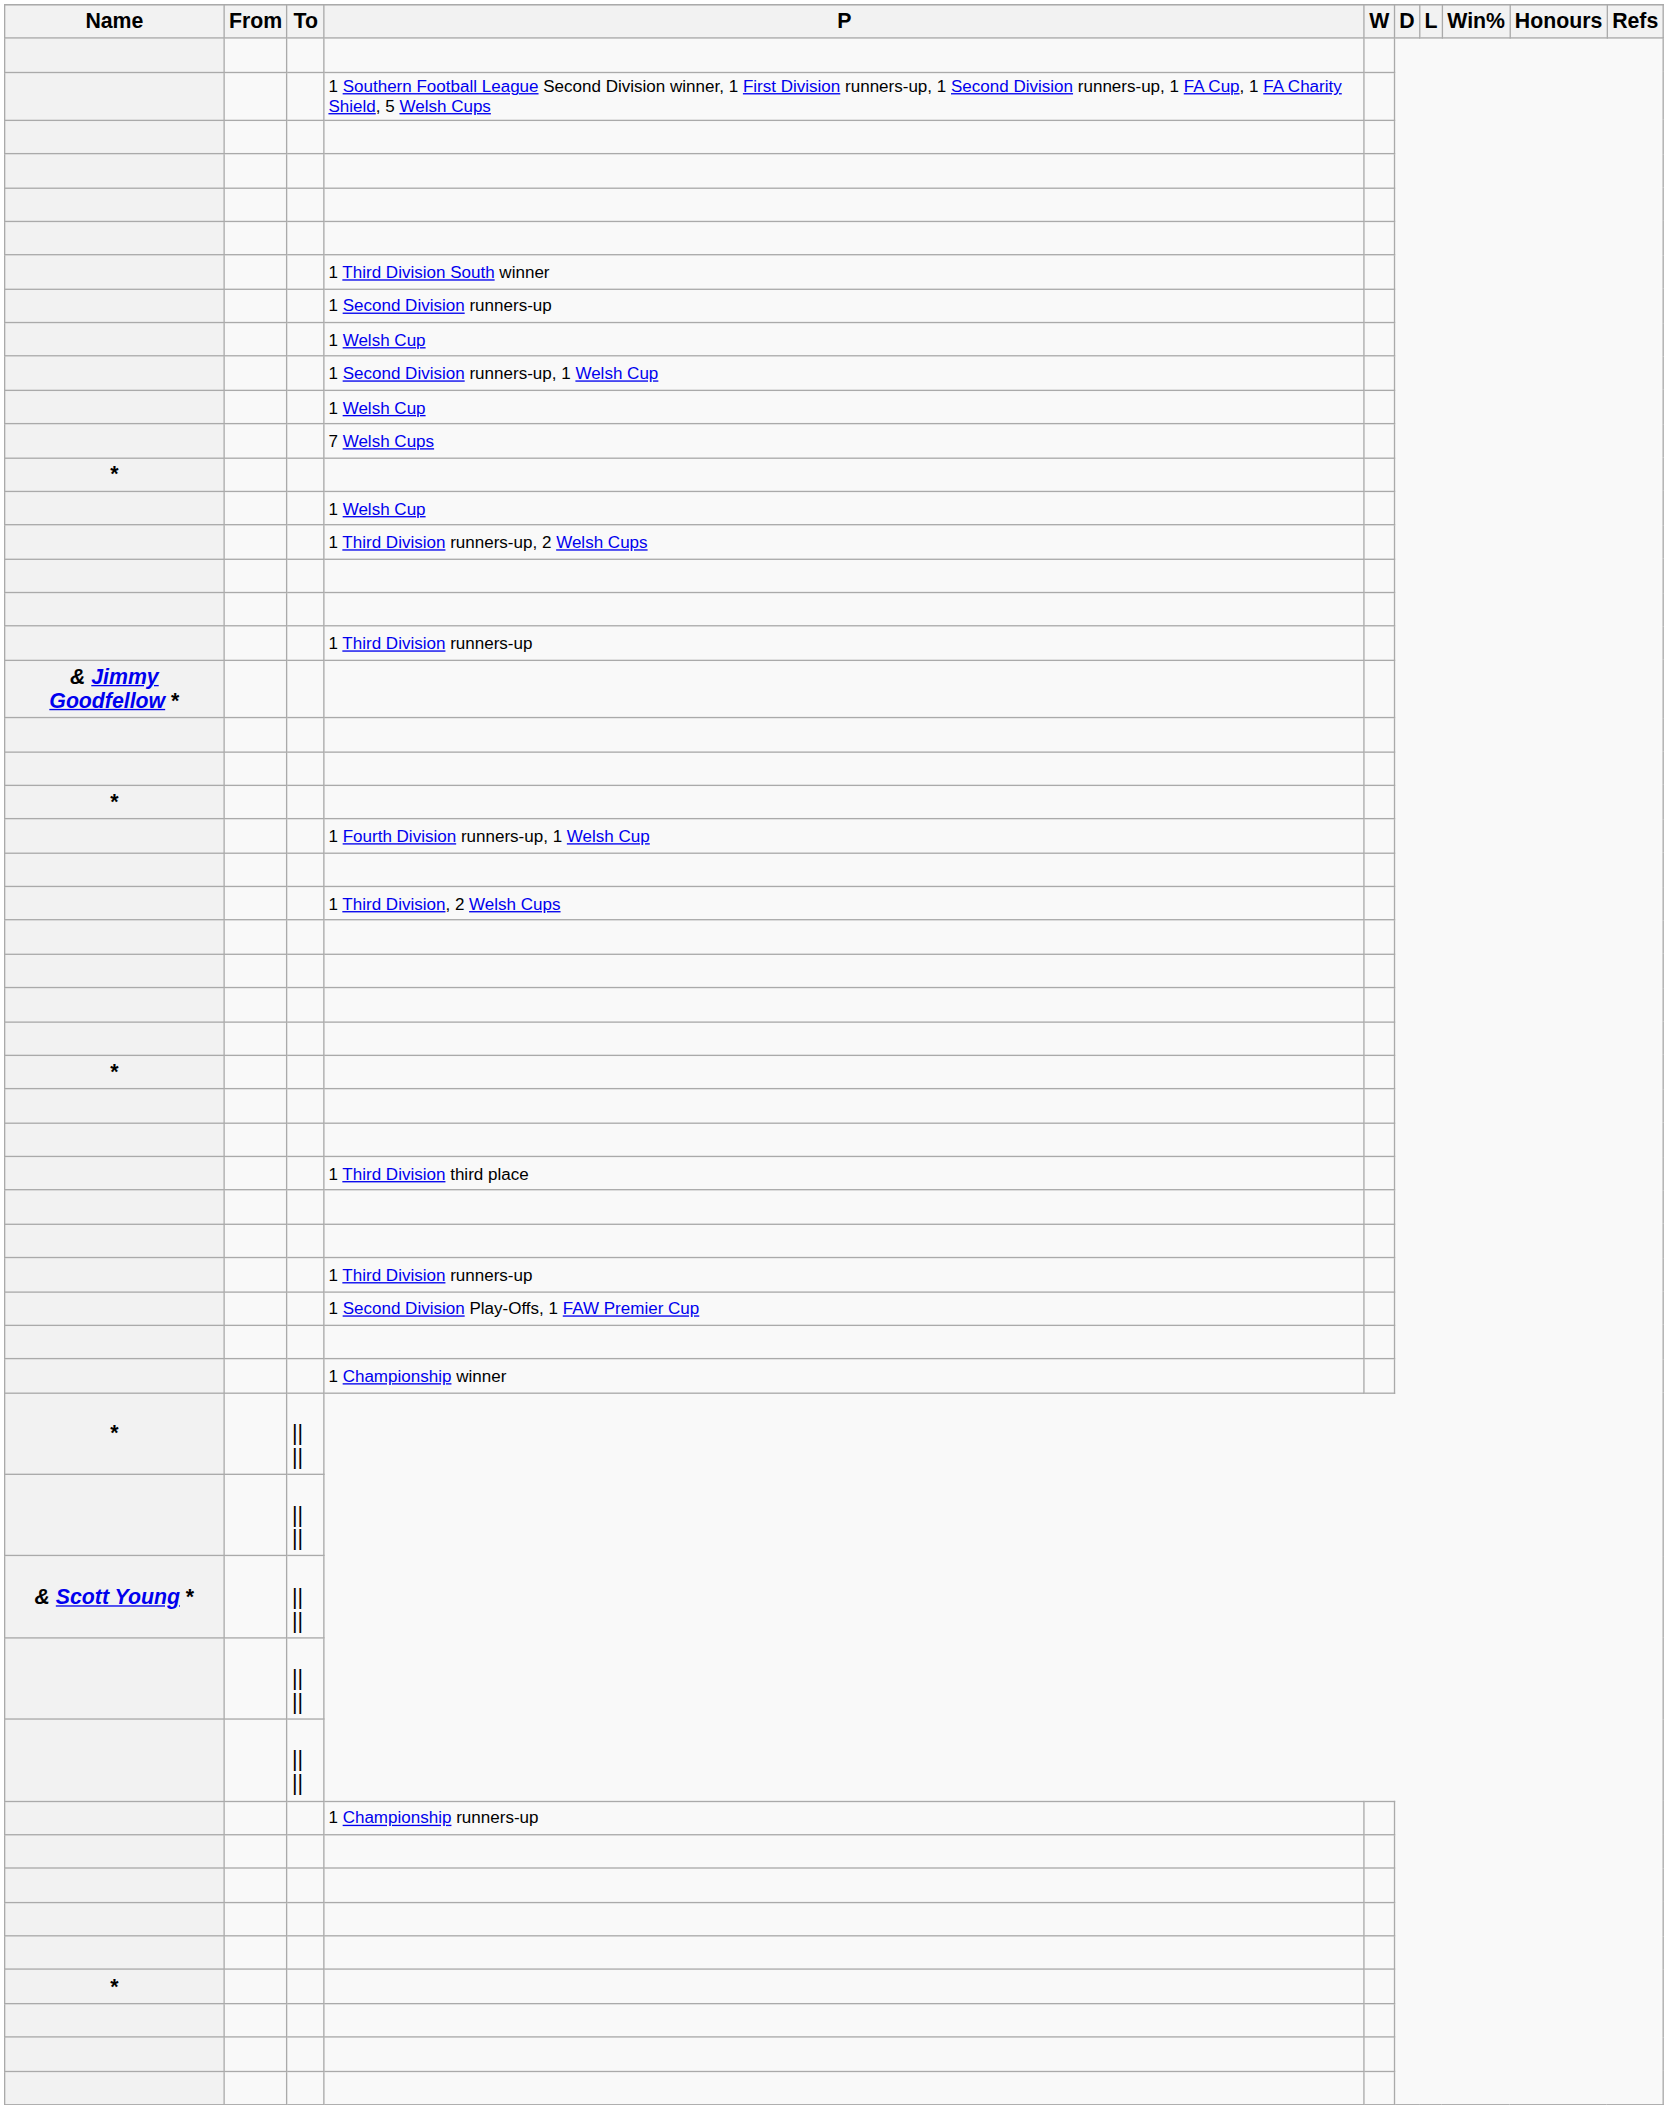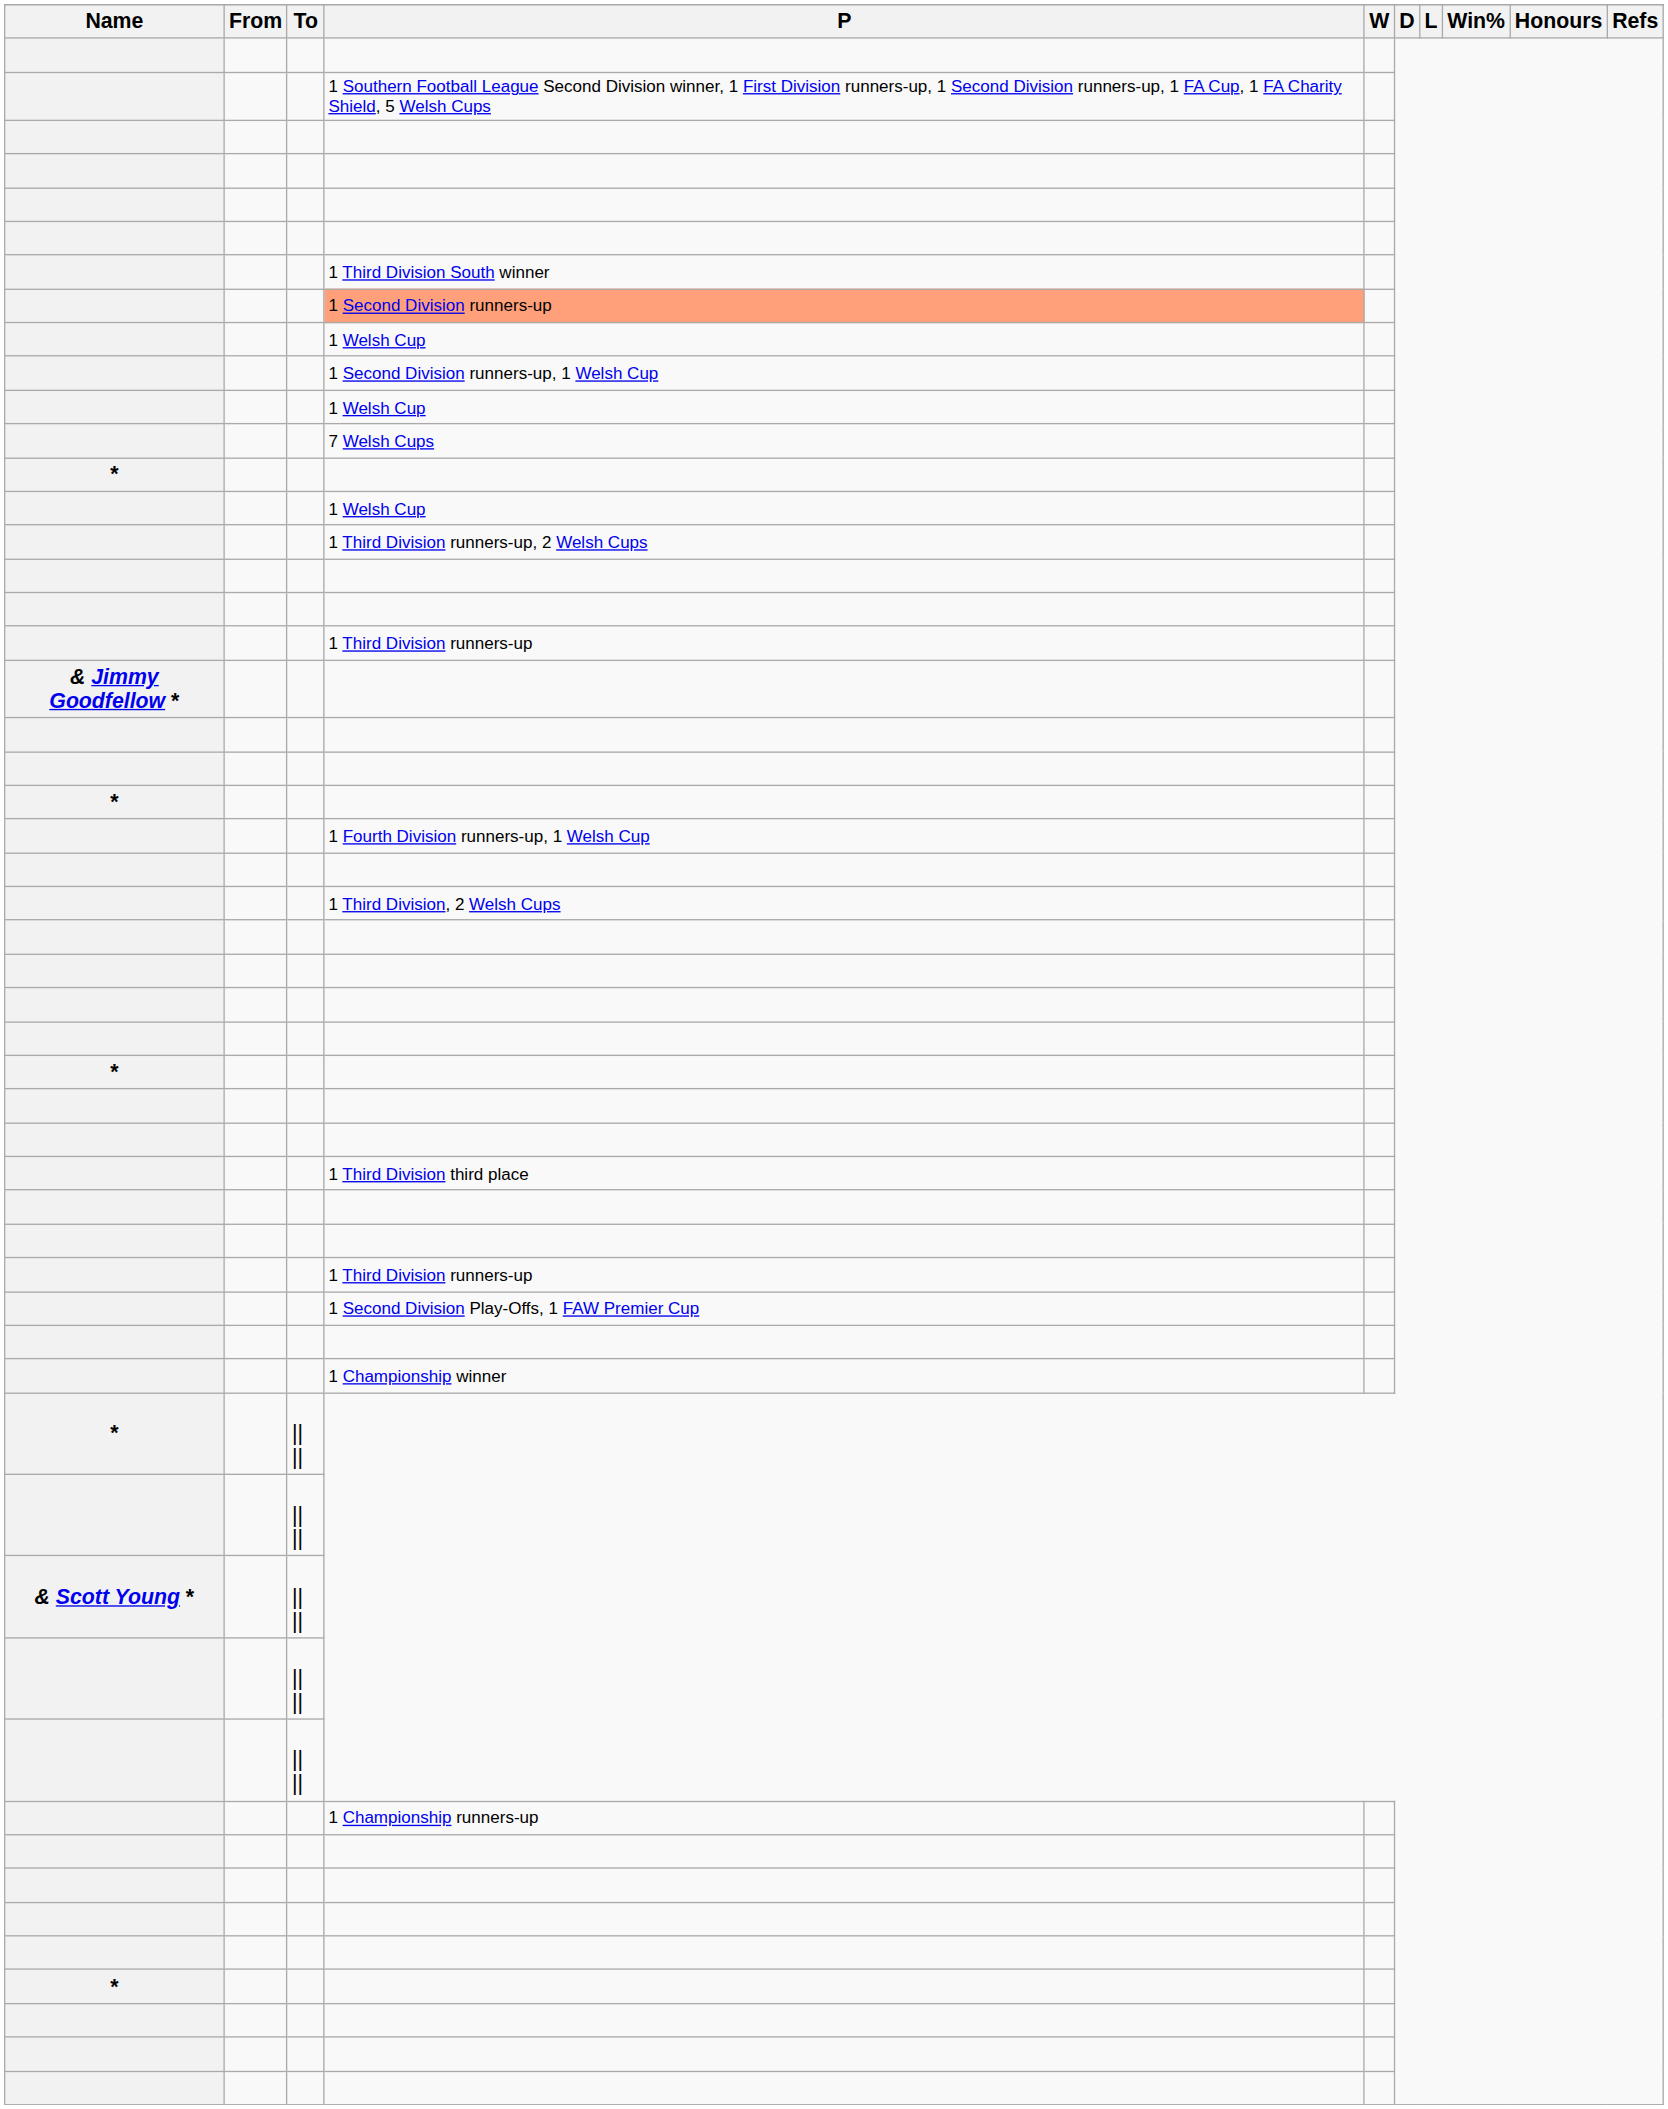(440, 306) no background -> (440, 306) lightsalmon background
